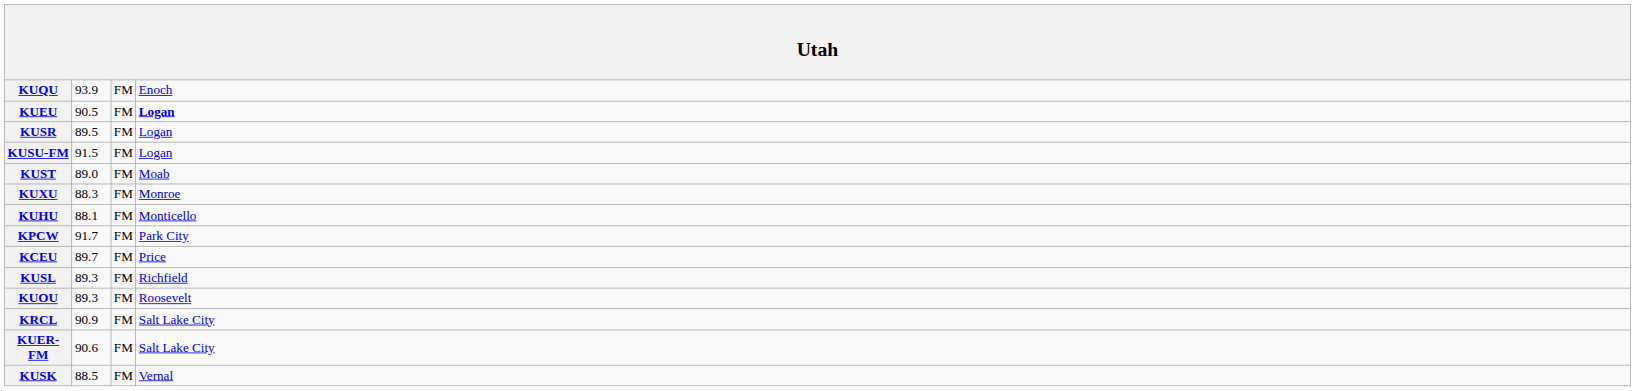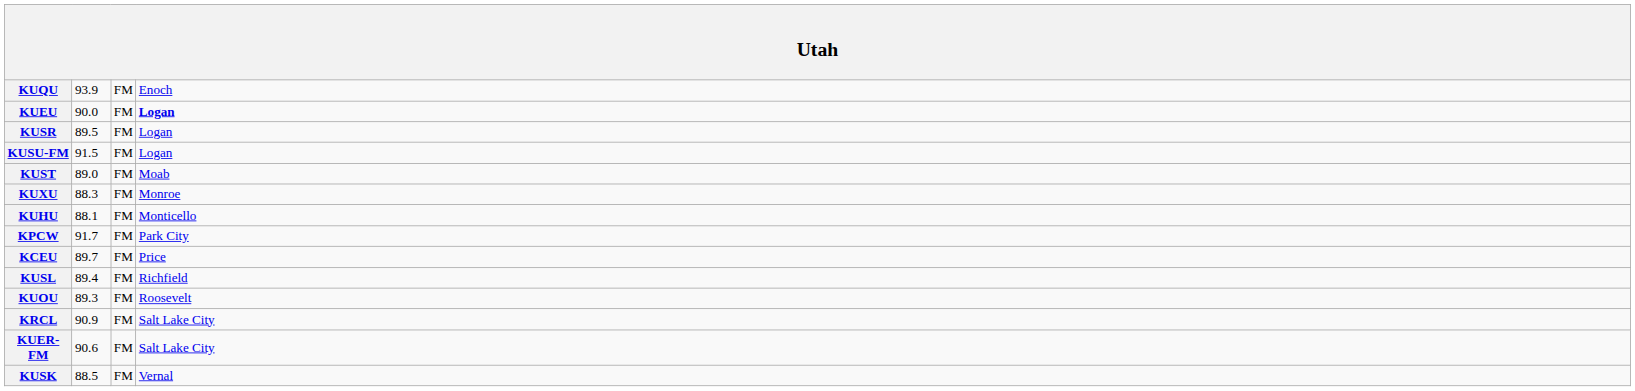(86, 111) 90.5 -> (86, 111) 90.0
(86, 277) 89.3 -> (86, 277) 89.4
